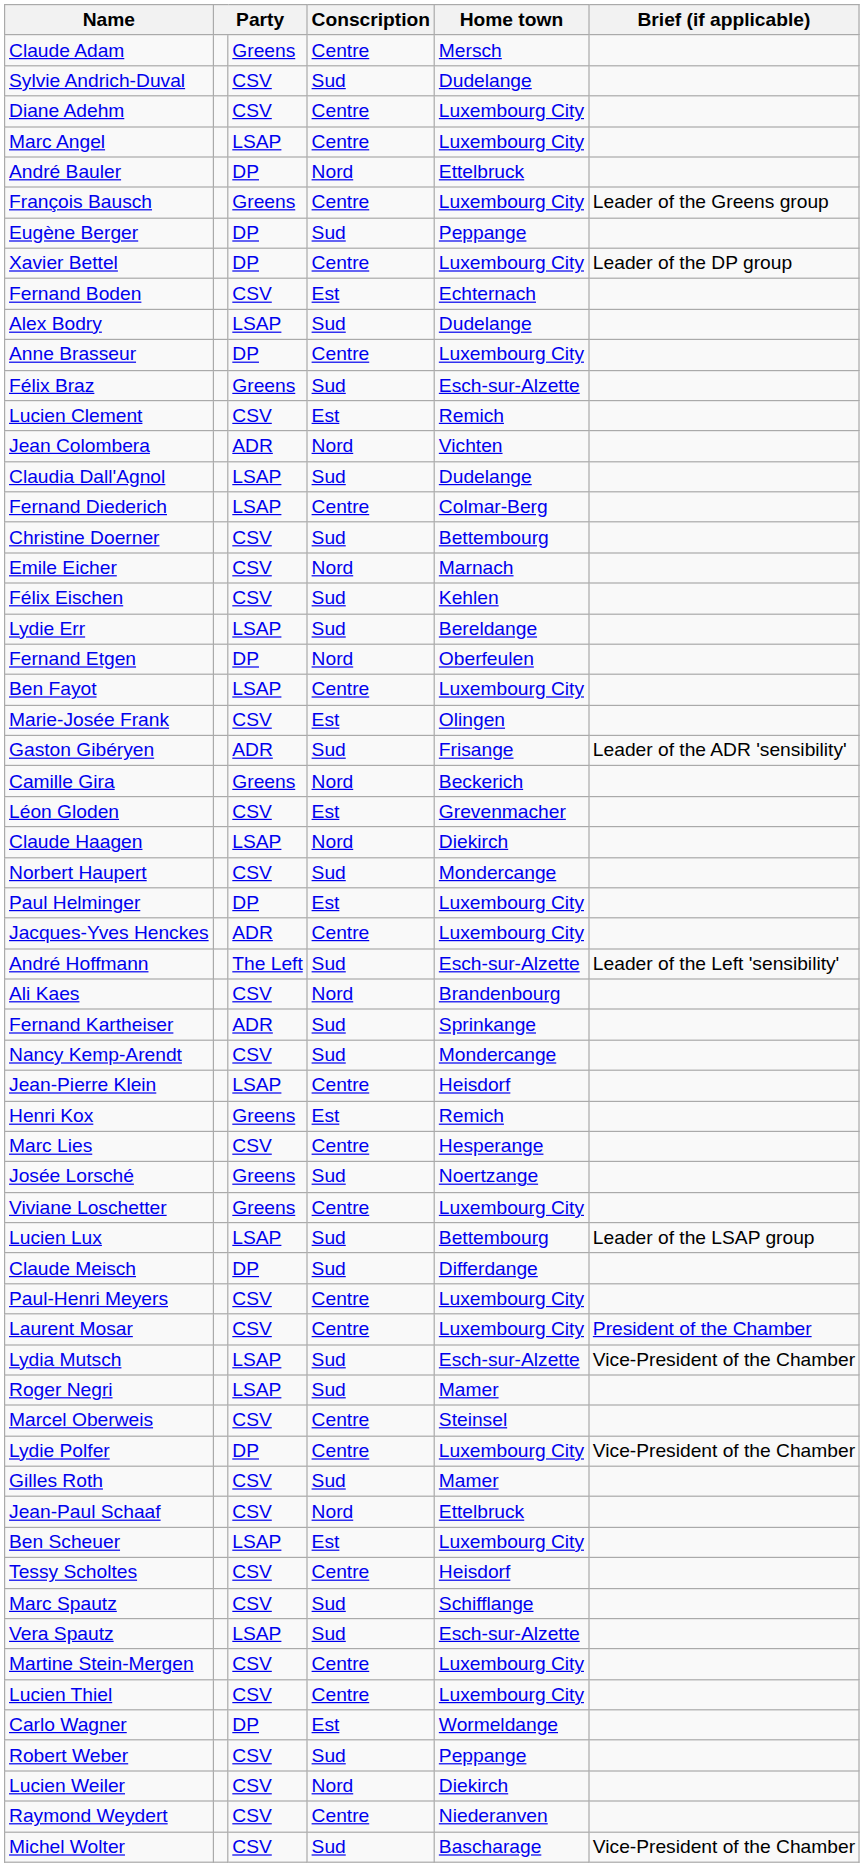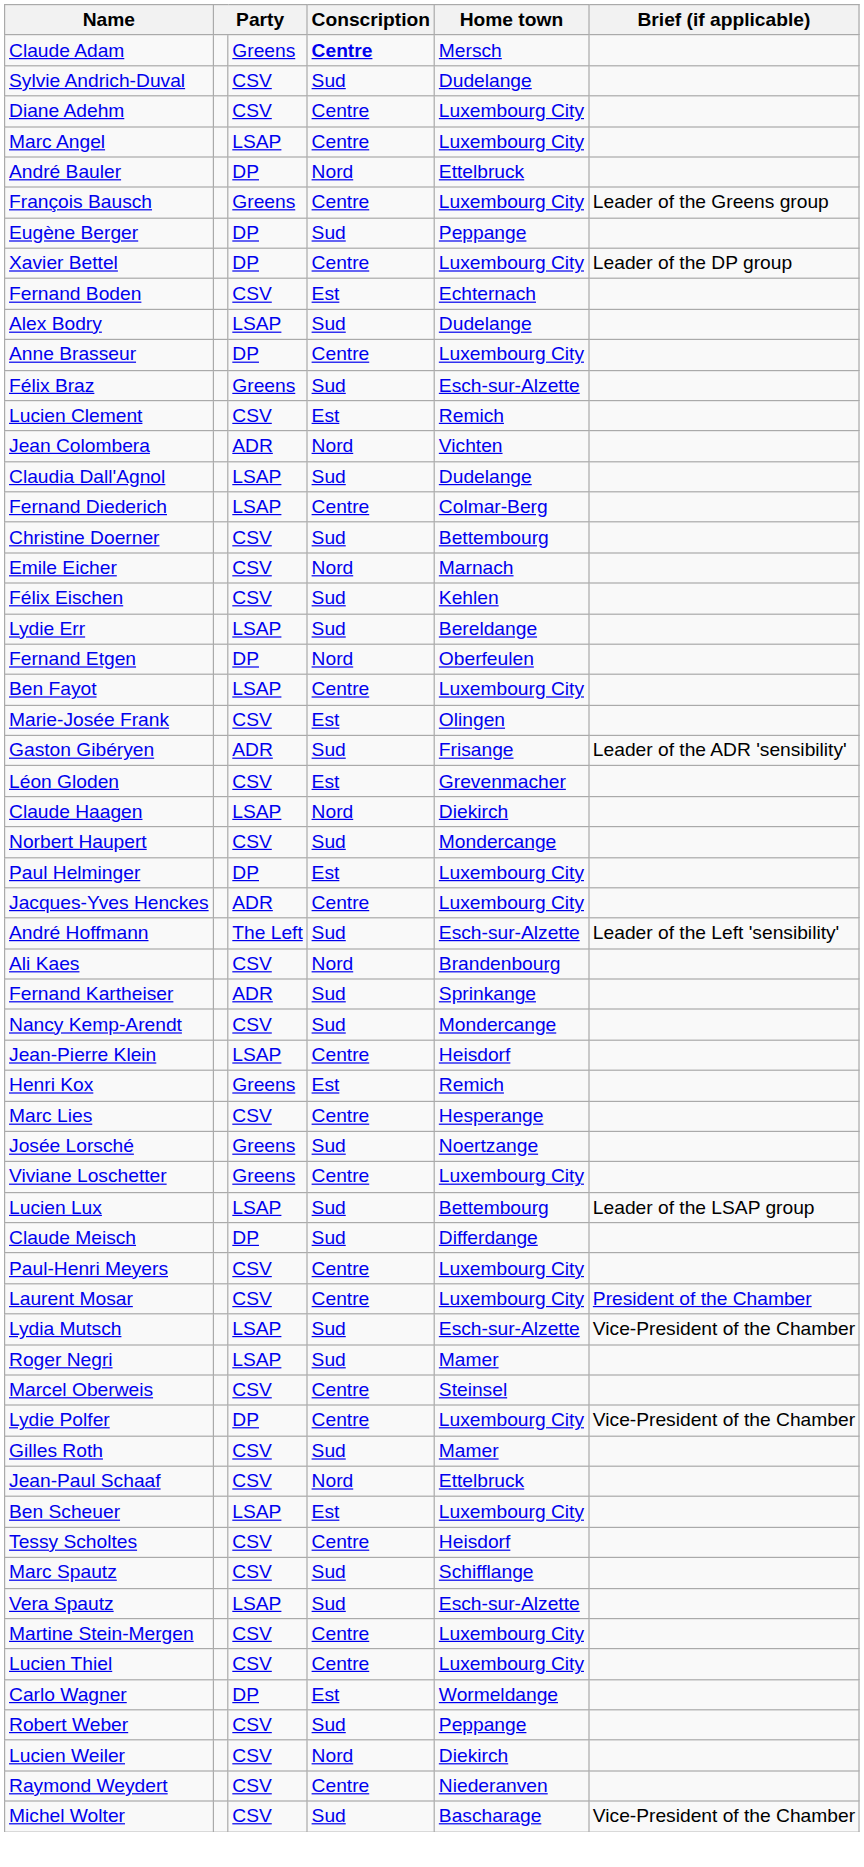(340, 50) normal -> (342, 50) bold
- row: (62, 780)
